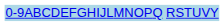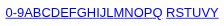(112, 13) lightblue background -> (112, 13) no background
